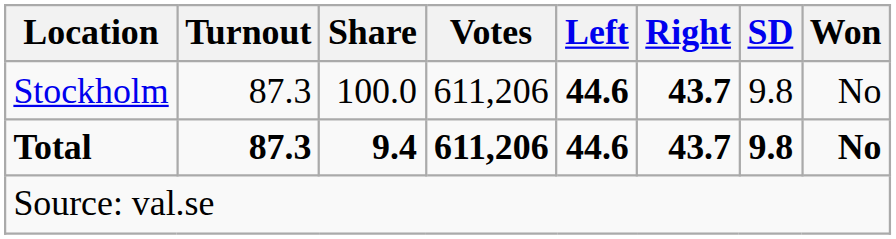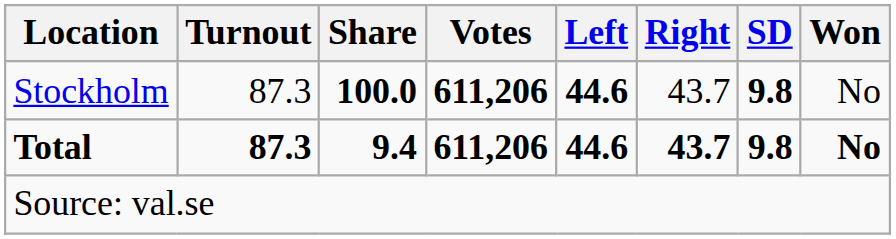(377, 89) normal -> (377, 89) bold
(491, 89) normal -> (491, 89) bold
(700, 89) bold -> (699, 89) normal
(771, 89) normal -> (770, 89) bold
